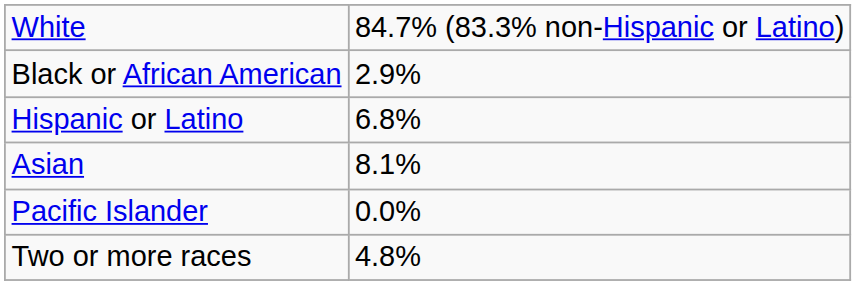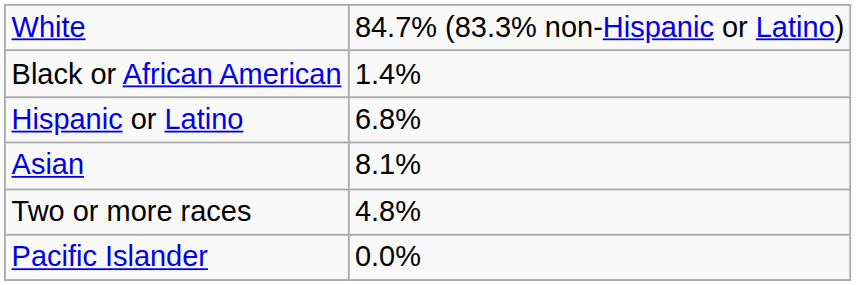(388, 73) 2.9% -> (388, 73) 1.4%
rows swapped: (110, 211) <-> (131, 257)
